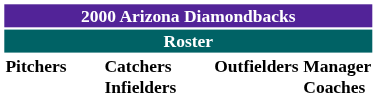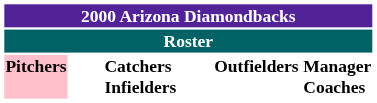(36, 66) no background -> (36, 66) pink background
